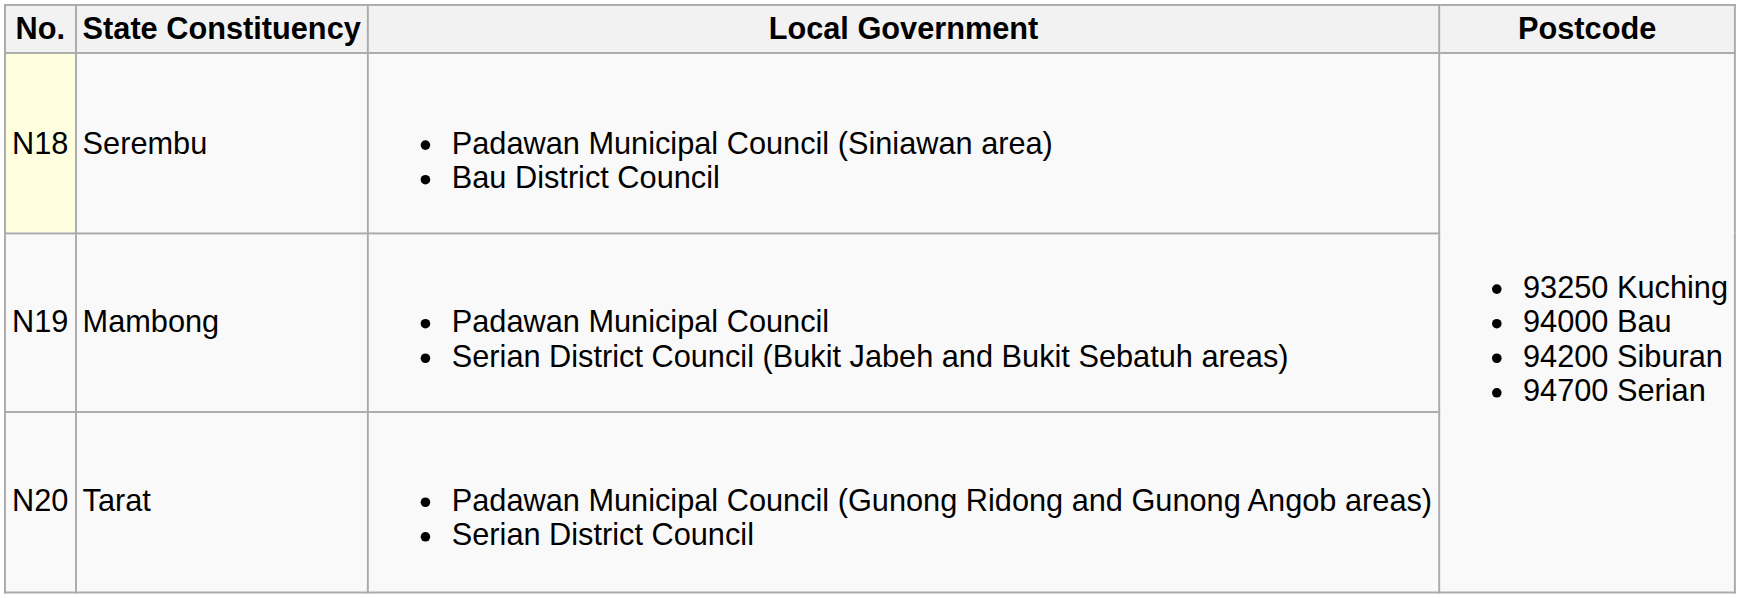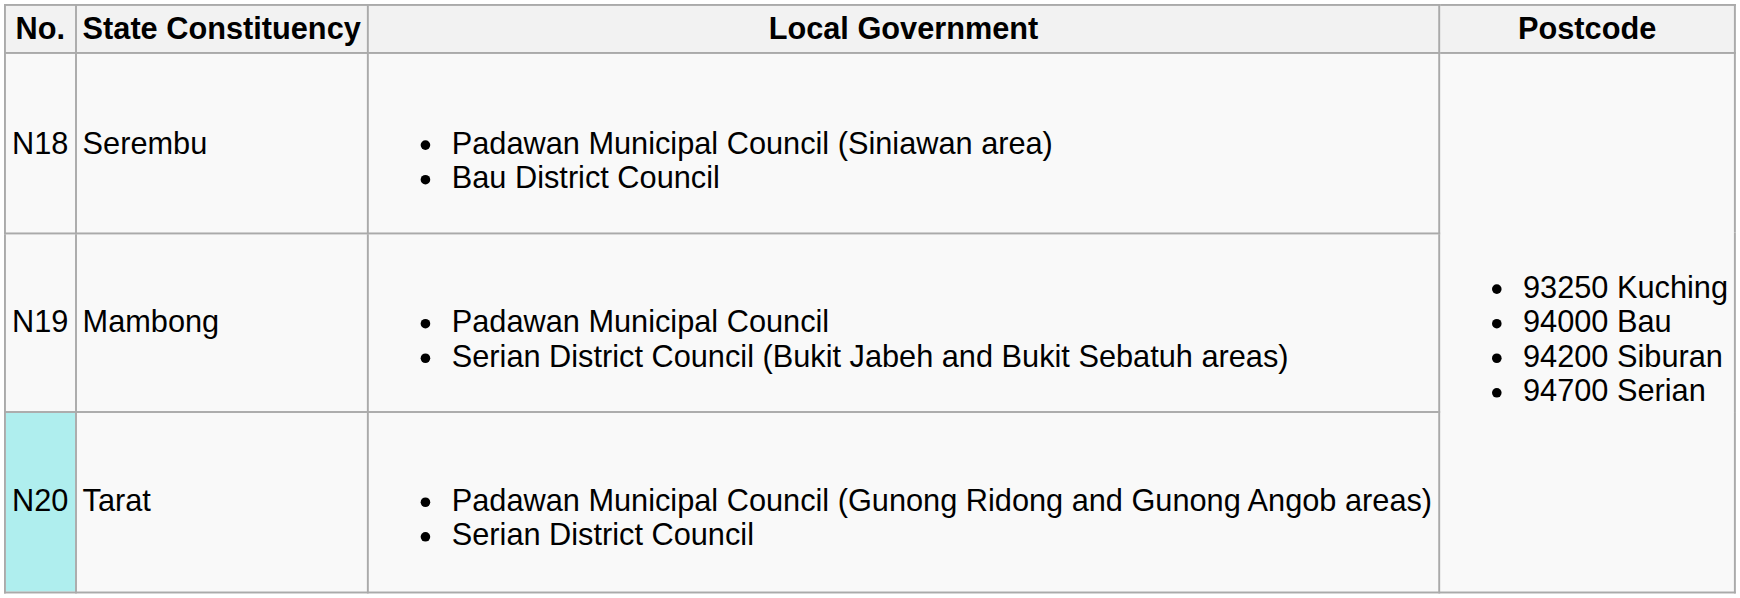(40, 142) lightyellow background -> (40, 142) no background
(40, 501) no background -> (40, 501) paleturquoise background
